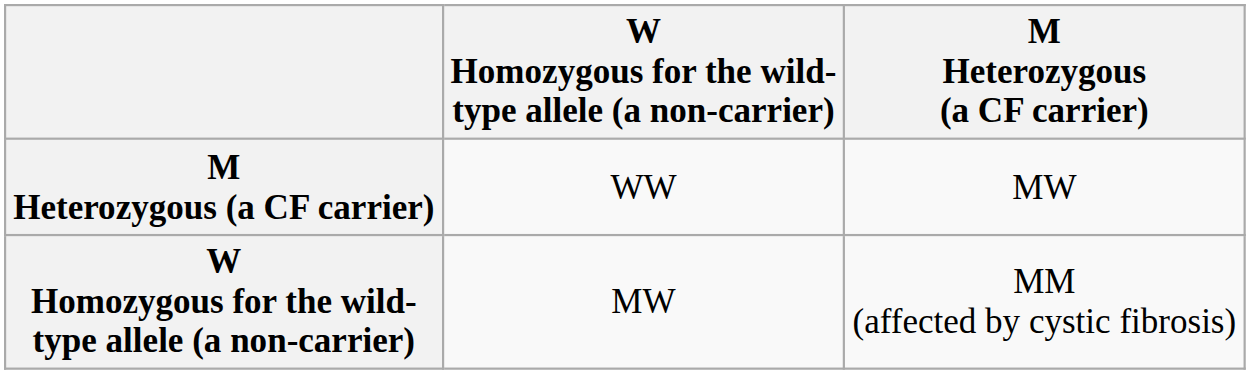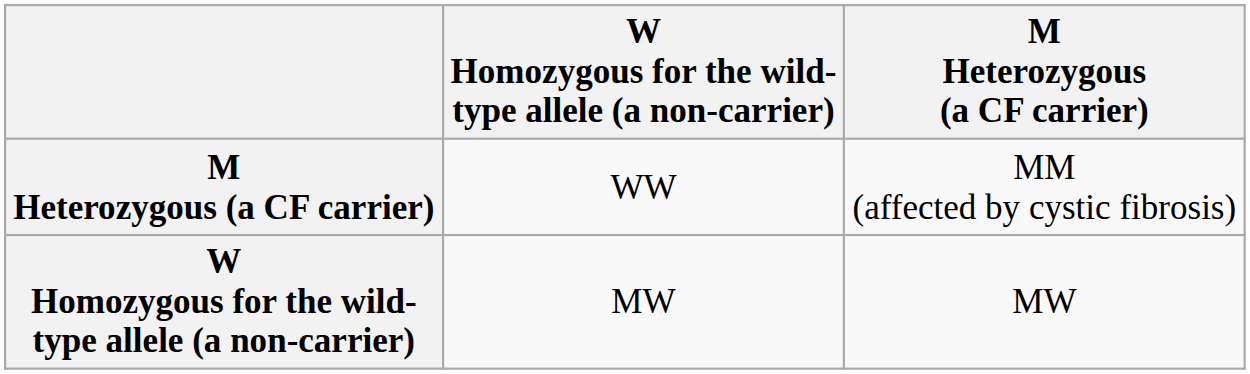(1044, 186) MW -> (1044, 186) MM (affected by cystic fibrosis)
(1044, 301) MM (affected by cystic fibrosis) -> (1044, 301) MW
